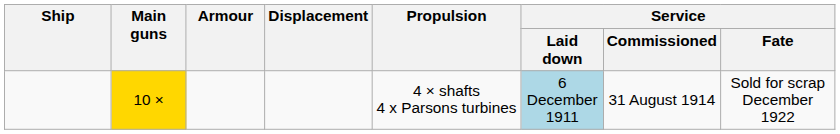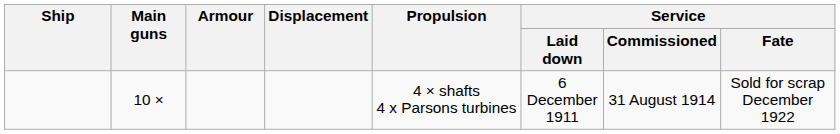(149, 99) gold background -> (149, 99) no background
(562, 99) lightblue background -> (562, 99) no background
